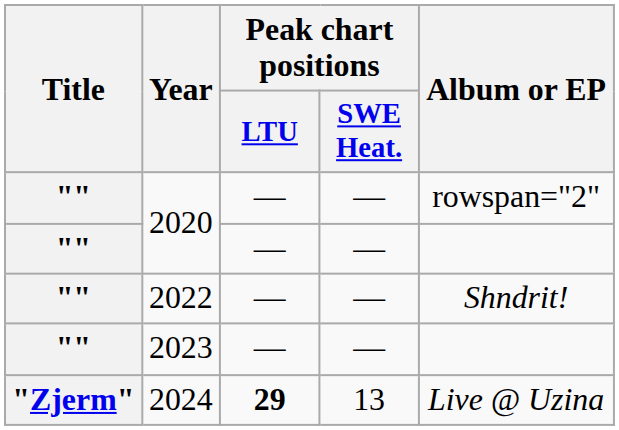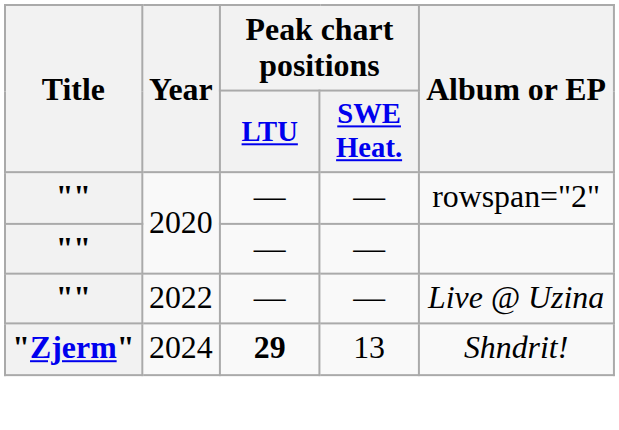(516, 298) Shndrit! -> (516, 298) Live @ Uzina
- row: (73, 348)
(516, 399) Live @ Uzina -> (516, 348) Shndrit!
